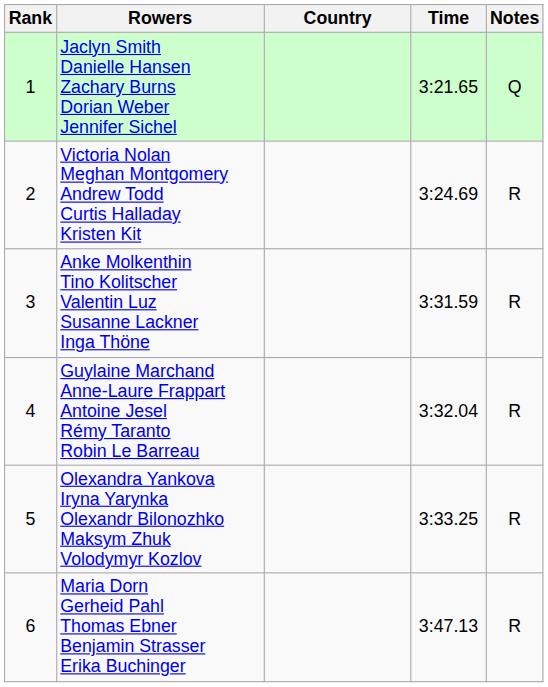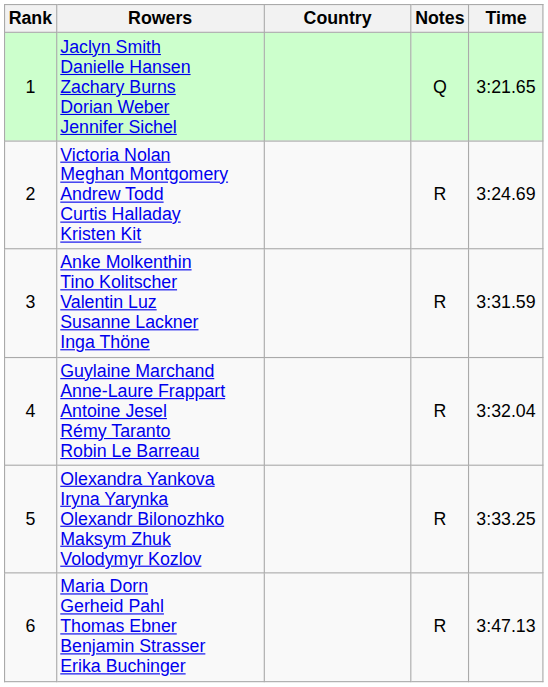columns swapped: (448, 18) <-> (515, 18)
